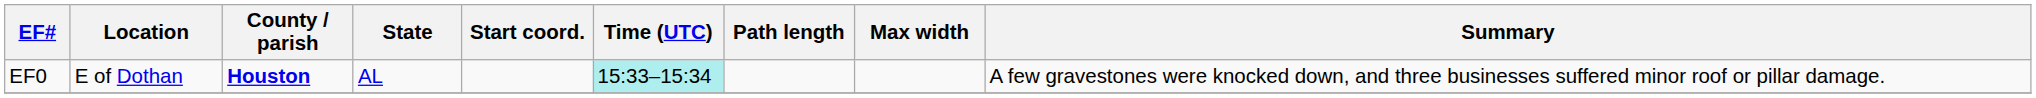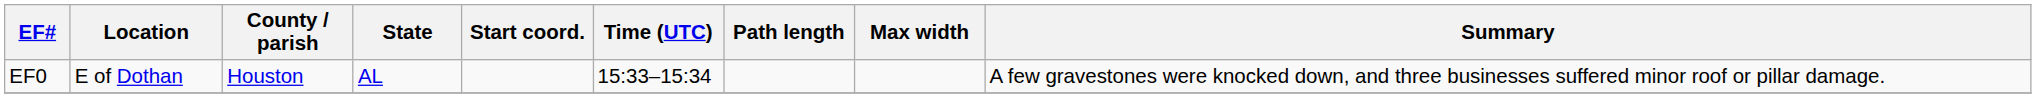(269, 76) bold -> (265, 76) normal
(654, 76) paleturquoise background -> (654, 76) no background
